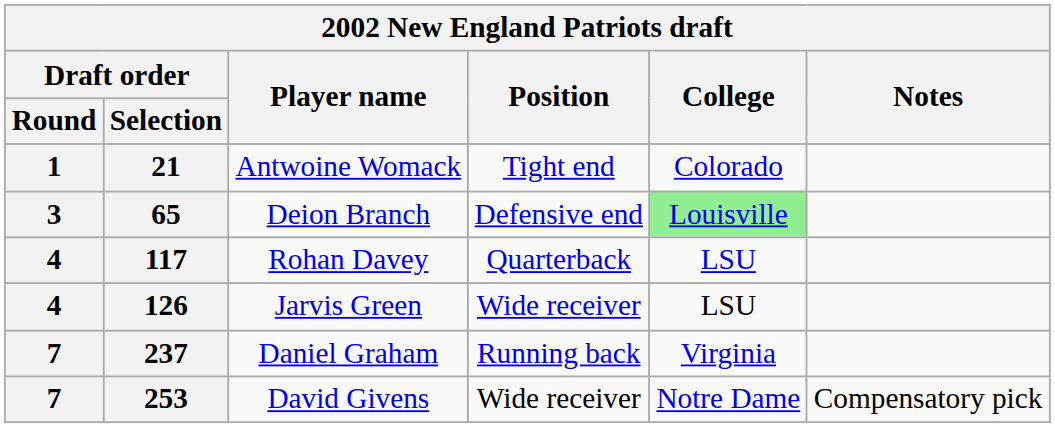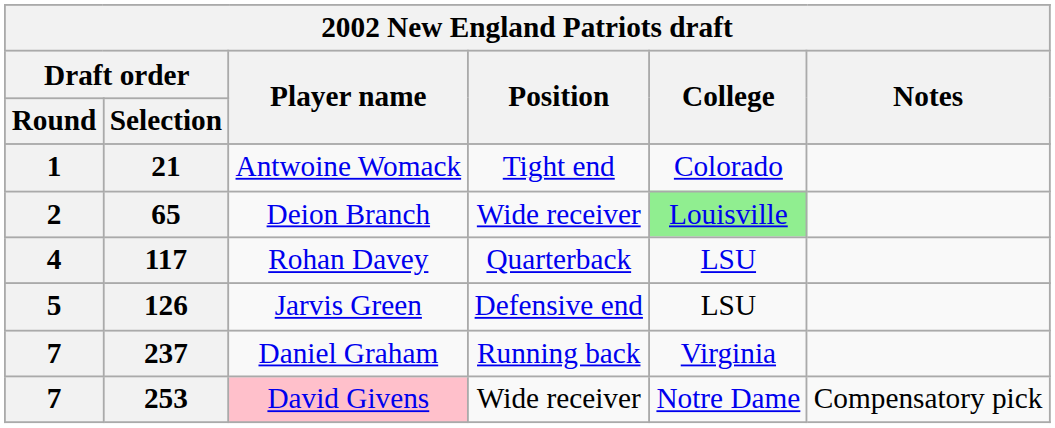(54, 213) 3 -> (54, 213) 2
(559, 213) Defensive end -> (559, 213) Wide receiver
(54, 306) 4 -> (54, 306) 5
(559, 306) Wide receiver -> (559, 306) Defensive end
(348, 399) no background -> (348, 399) pink background
